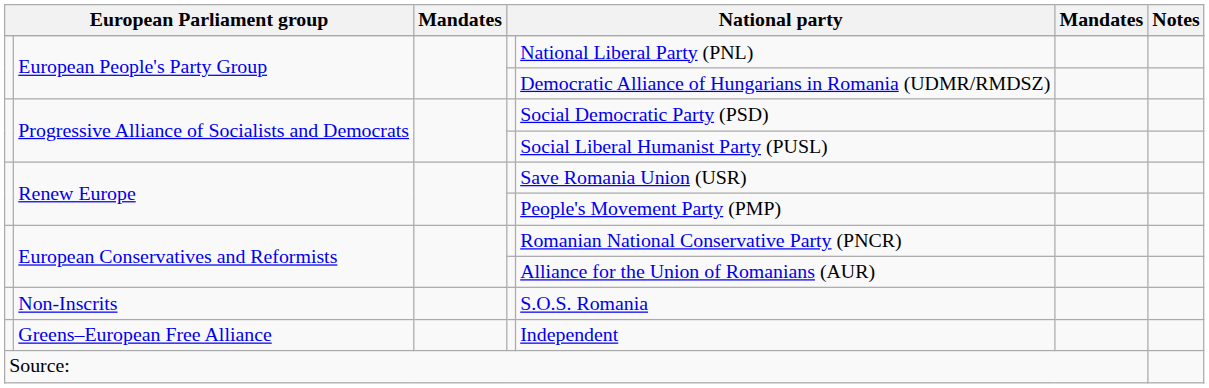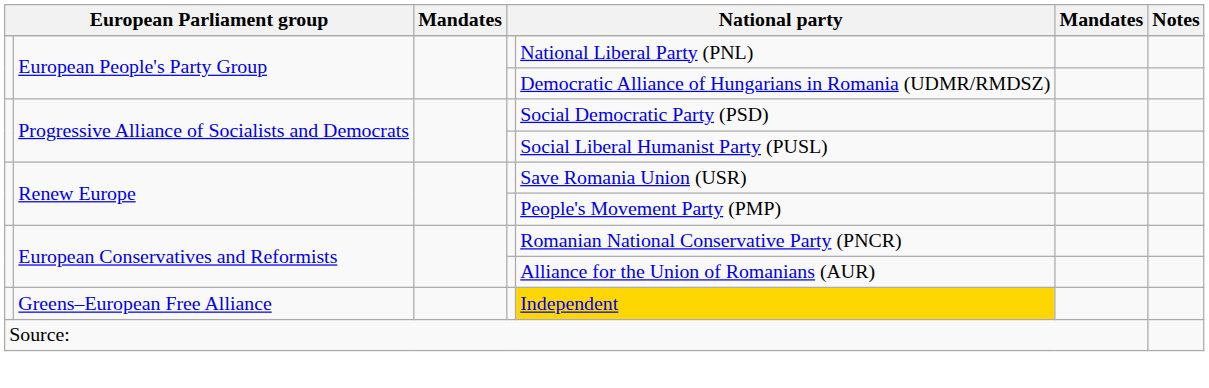- row: (9, 304)
(569, 334) no background -> (569, 303) gold background
